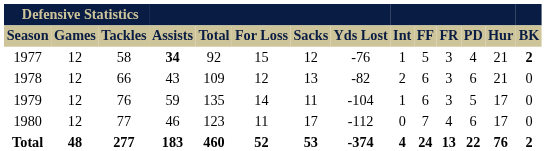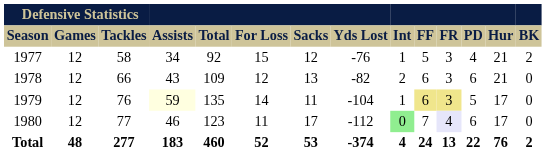(173, 57) bold -> (173, 57) normal
(529, 57) bold -> (529, 57) normal
(173, 100) no background -> (173, 100) lightyellow background
(425, 100) no background -> (425, 100) khaki background
(449, 100) no background -> (449, 100) khaki background
(402, 121) no background -> (402, 121) lightgreen background
(449, 121) no background -> (449, 121) lavender background
